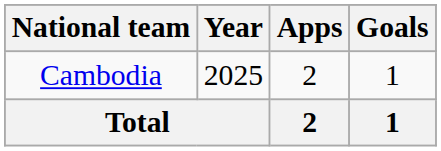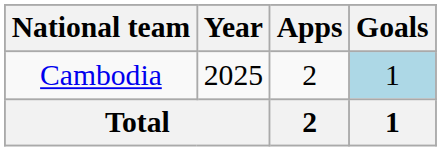(392, 74) no background -> (392, 74) lightblue background
